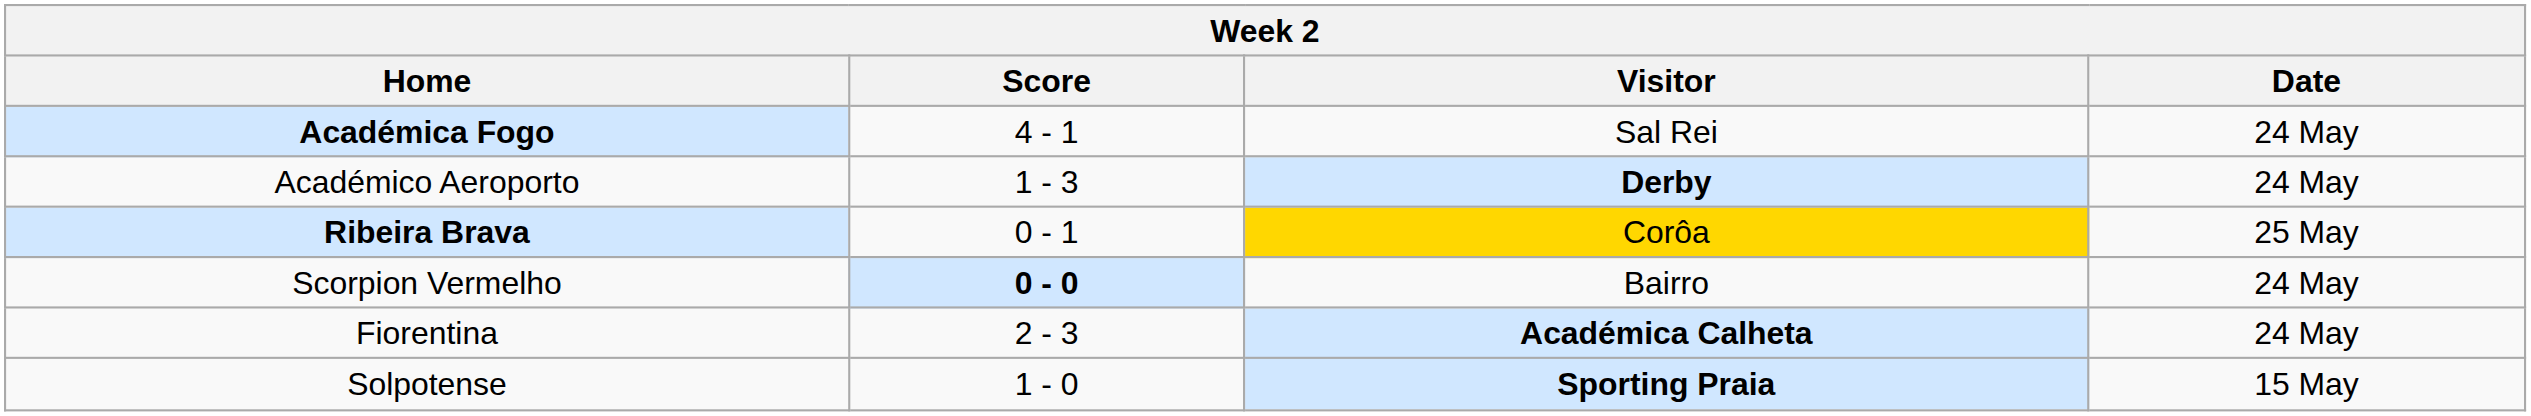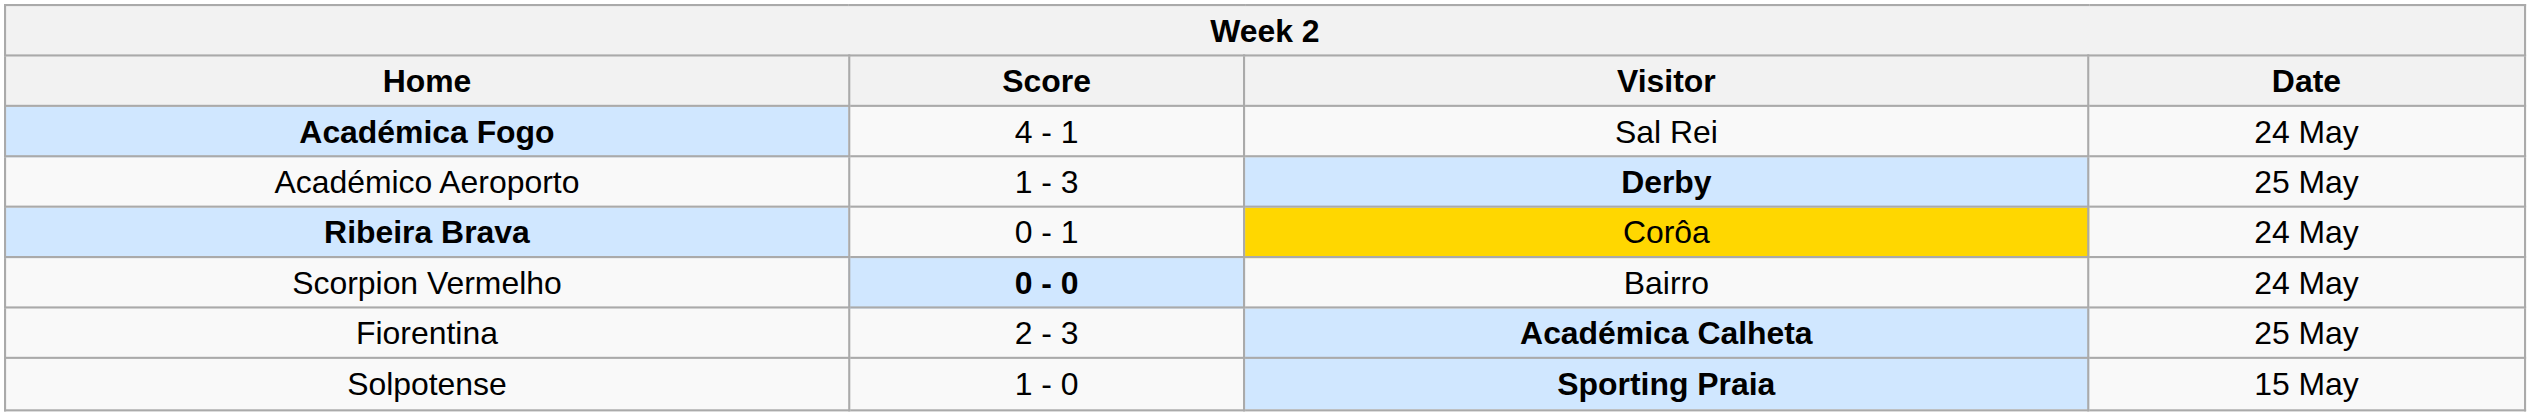(2306, 182) 24 May -> (2306, 182) 25 May
(2306, 233) 25 May -> (2306, 233) 24 May
(2306, 334) 24 May -> (2306, 334) 25 May
